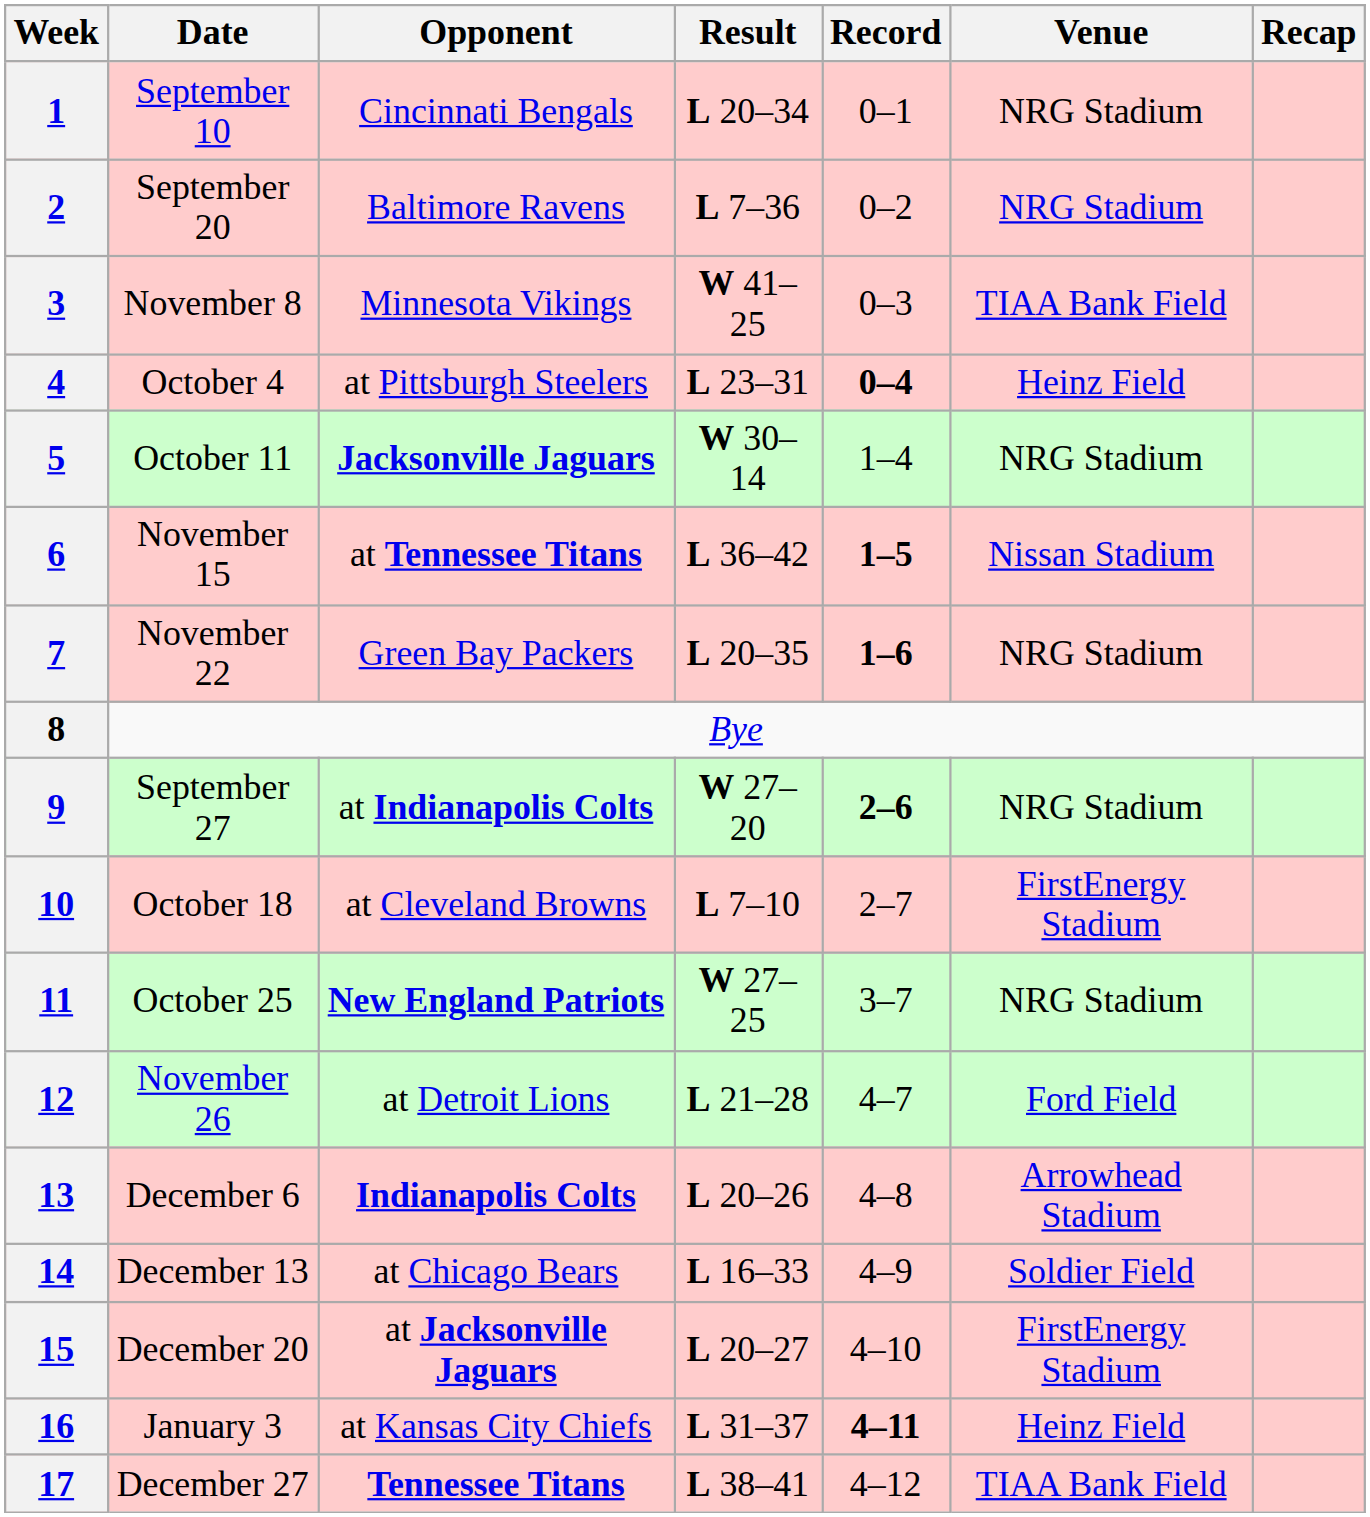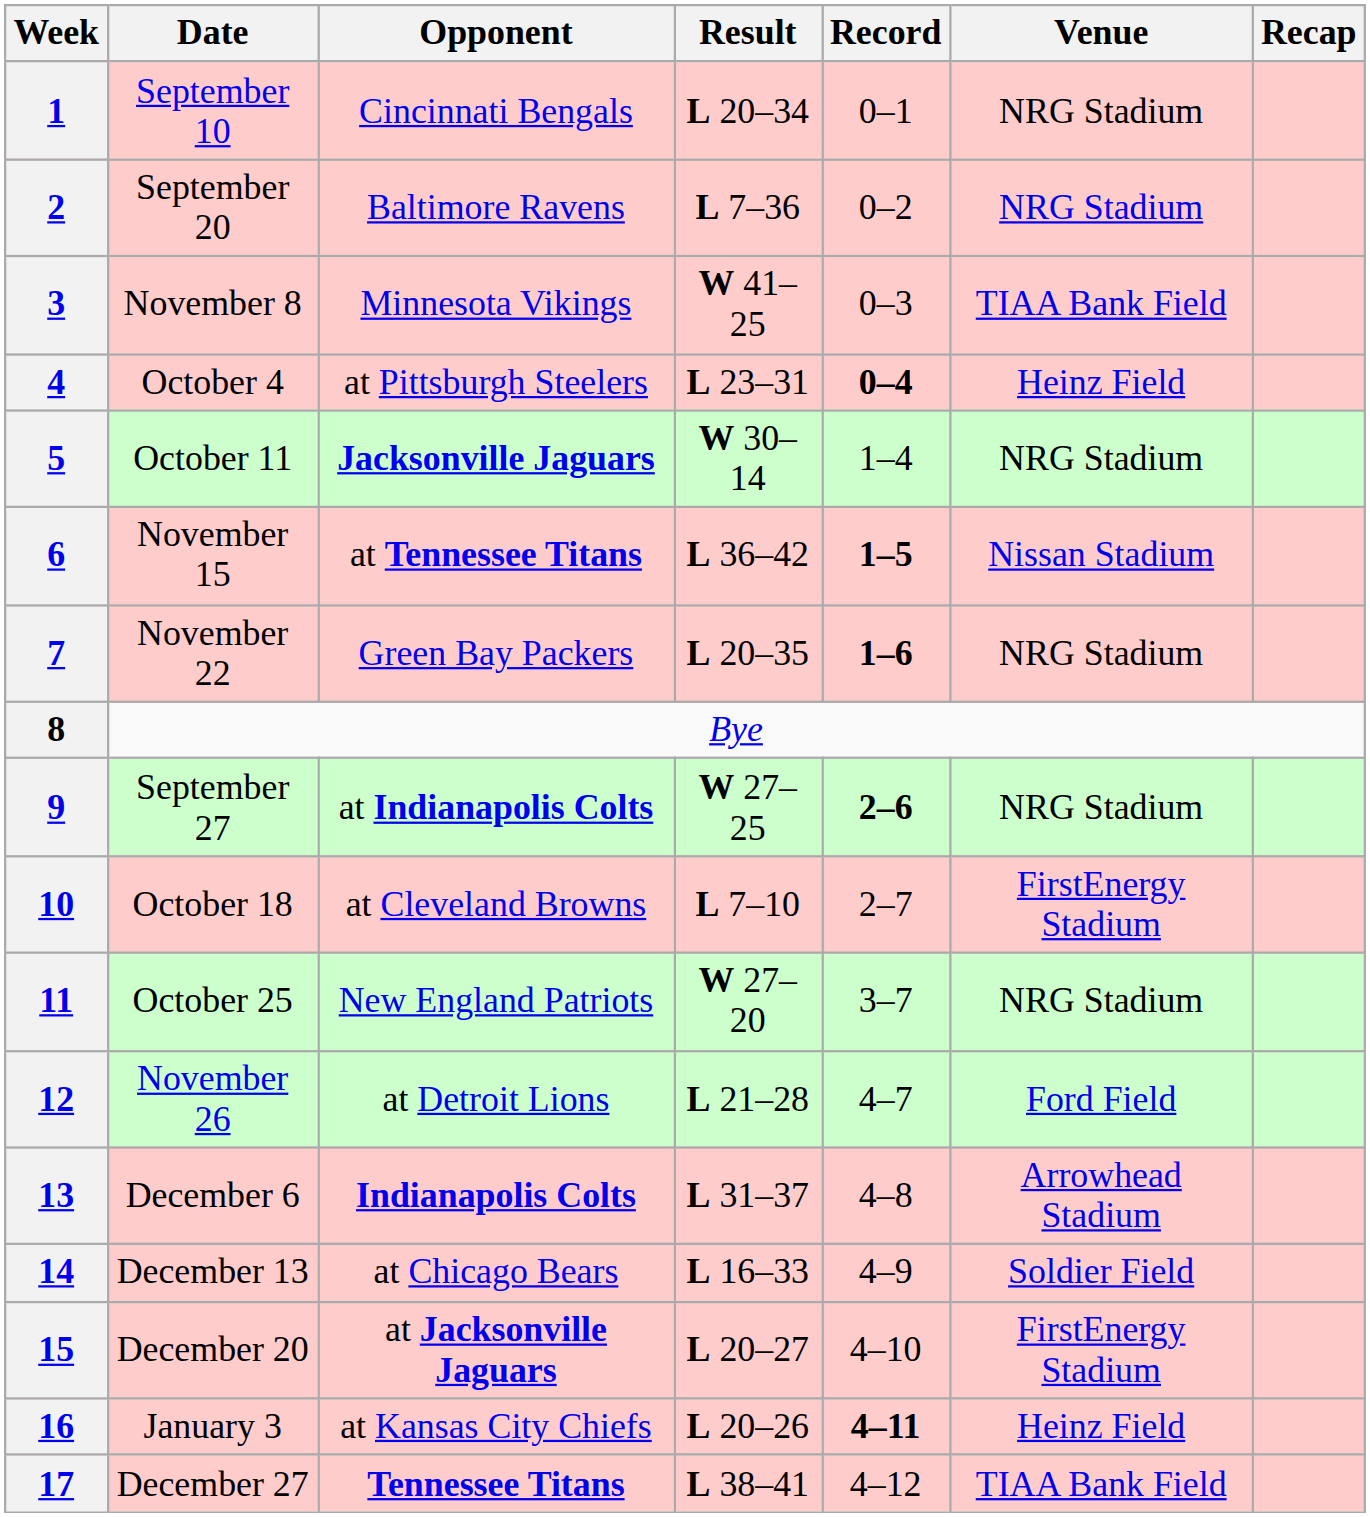(748, 806) W 27–20 -> (748, 806) W 27–25
(496, 1000) bold -> (496, 1000) normal
(748, 1000) W 27–25 -> (748, 1000) W 27–20
(748, 1195) L 20–26 -> (748, 1195) L 31–37
(748, 1426) L 31–37 -> (748, 1426) L 20–26
